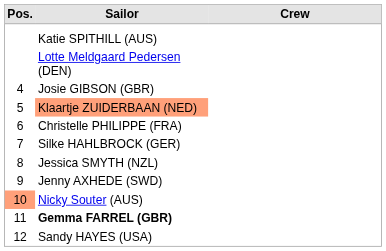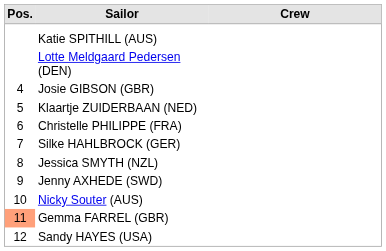(118, 107) lightsalmon background -> (118, 107) no background
(20, 200) lightsalmon background -> (20, 200) no background
(20, 218) no background -> (20, 218) lightsalmon background
(105, 218) bold -> (103, 218) normal
